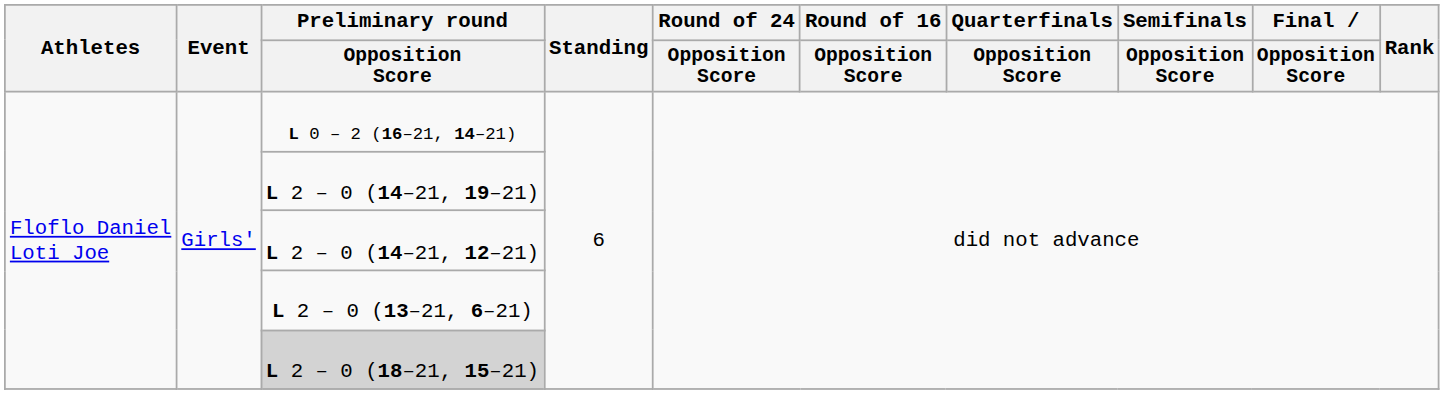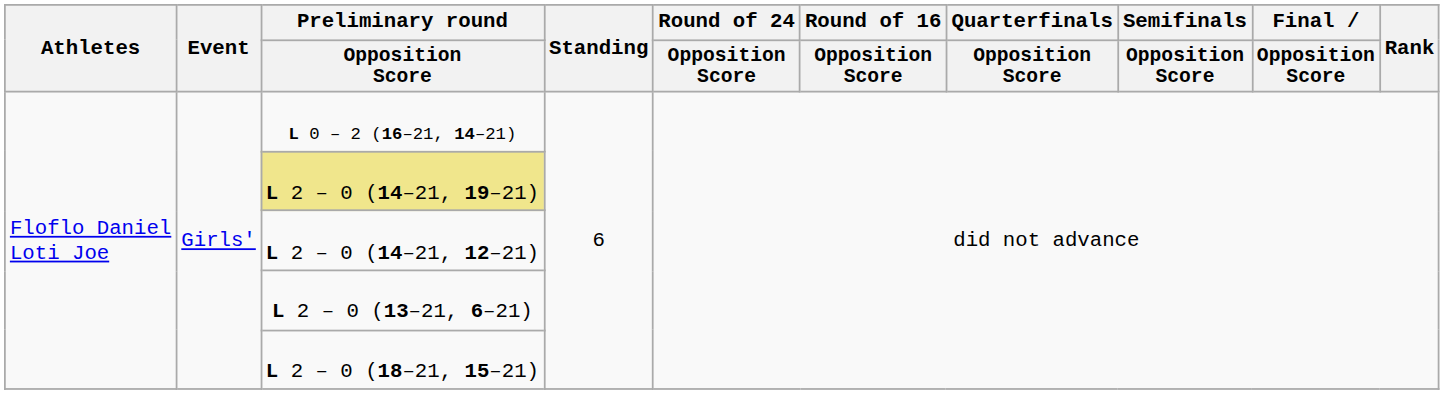(402, 193) no background -> (402, 193) khaki background
(402, 372) lightgrey background -> (402, 372) no background
